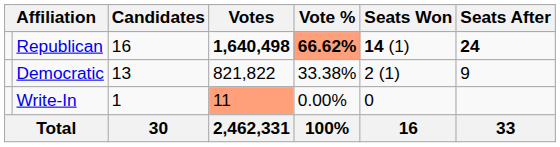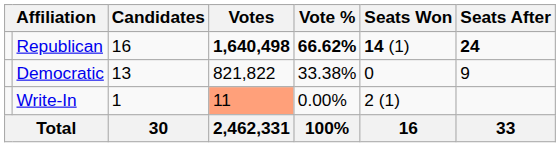(327, 45) lightsalmon background -> (327, 45) no background
(382, 73) 2 (1) -> (369, 73) 0
(369, 100) 0 -> (382, 100) 2 (1)
